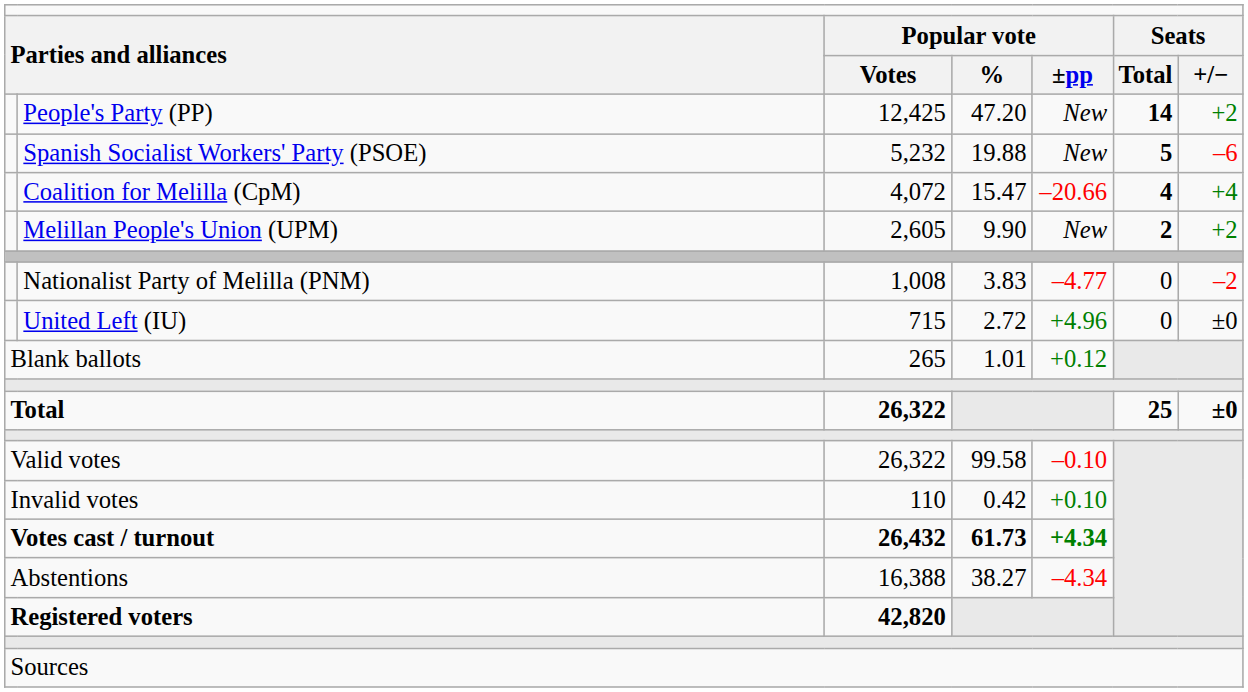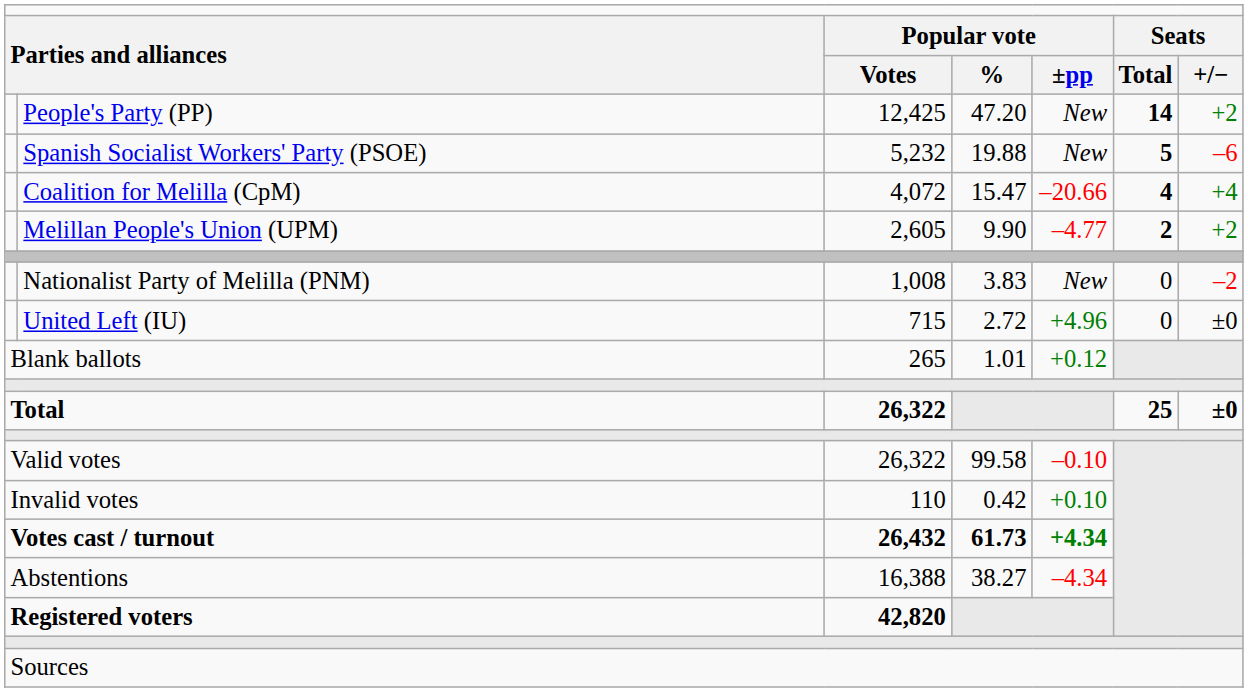(1085, 230) New -> (1079, 230) –4.77
(1079, 281) –4.77 -> (1085, 281) New
